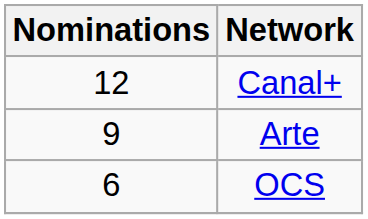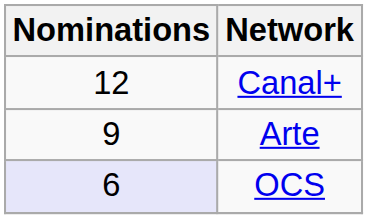(111, 185) no background -> (111, 185) lavender background
